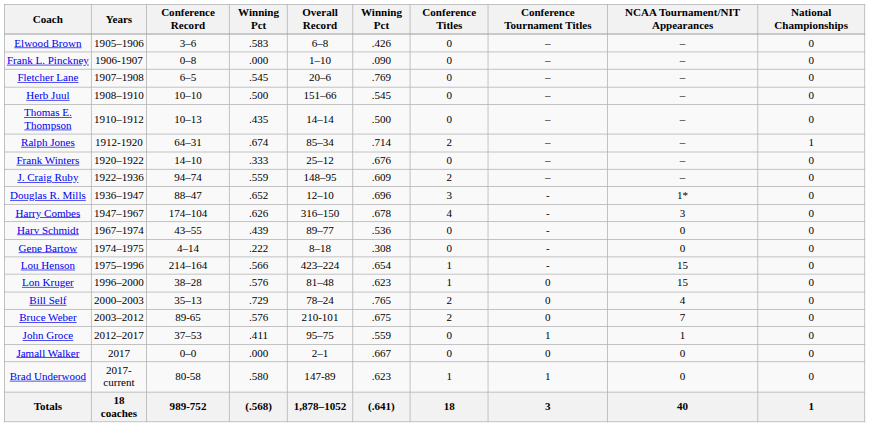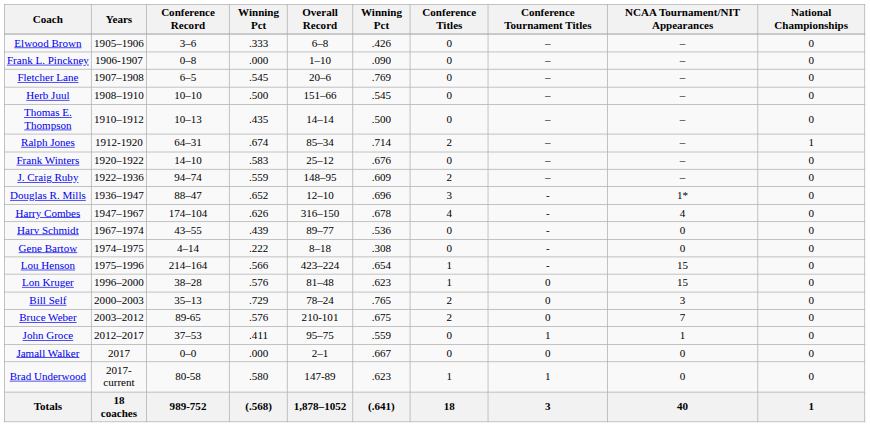(259, 43) .583 -> (259, 43) .333
(259, 160) .333 -> (259, 160) .583
(683, 213) 3 -> (683, 213) 4
(683, 300) 4 -> (683, 300) 3
